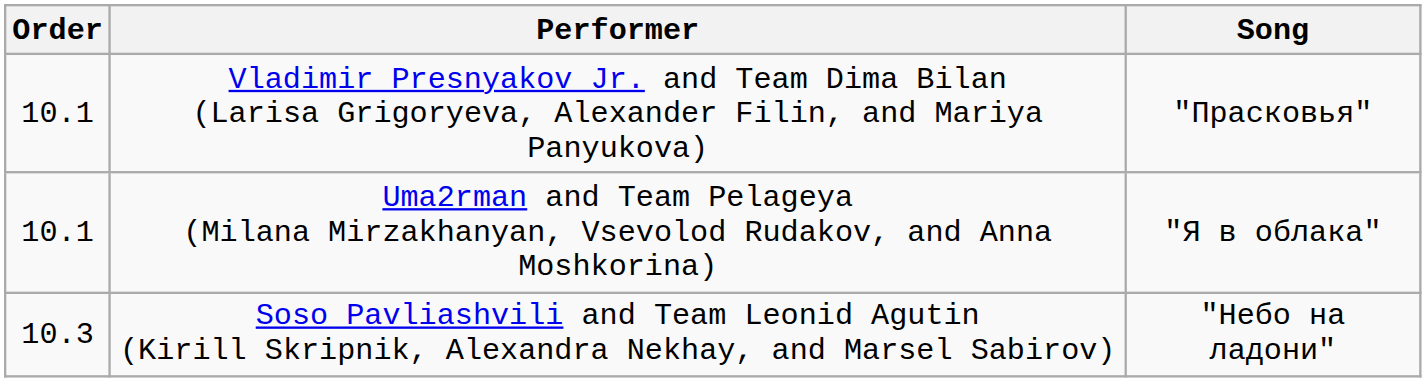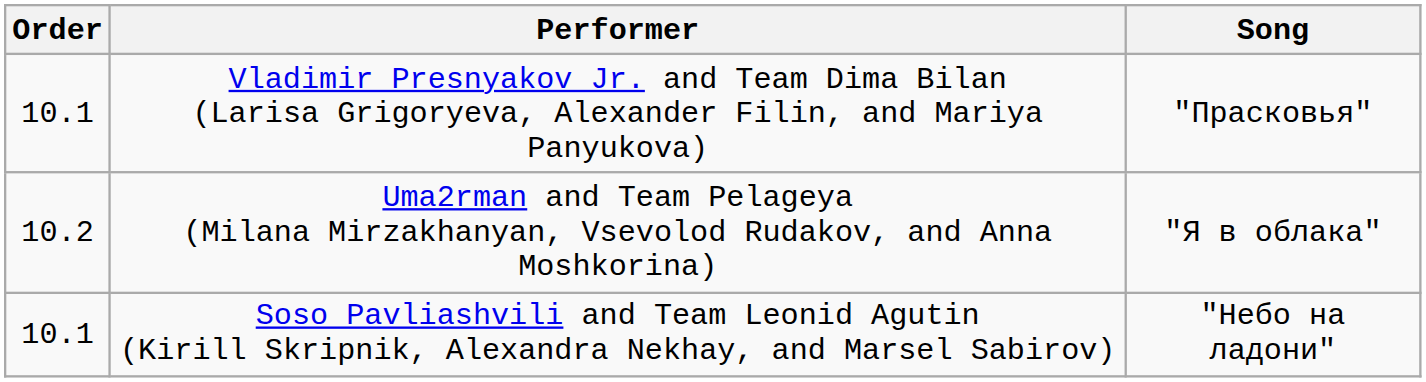(58, 232) 10.1 -> (58, 232) 10.2
(58, 334) 10.3 -> (58, 334) 10.1
